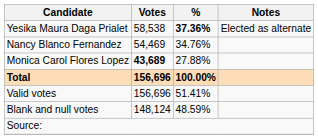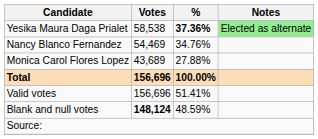(266, 28) no background -> (266, 28) lightgreen background
(149, 61) bold -> (149, 61) normal
(152, 110) normal -> (152, 110) bold
